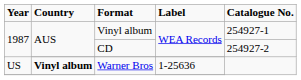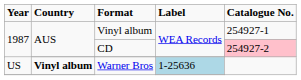(248, 48) no background -> (248, 48) pink background
(177, 65) no background -> (177, 65) lightblue background
